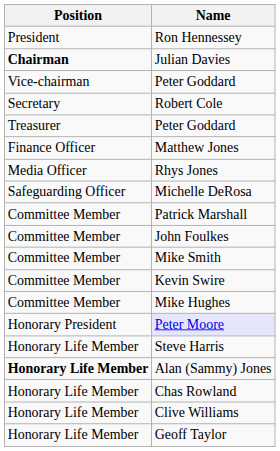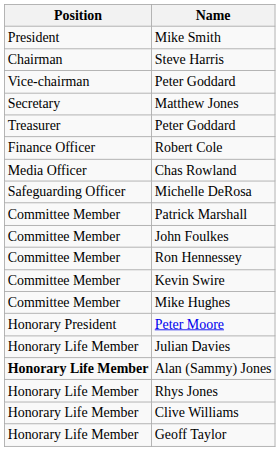(198, 37) Ron Hennessey -> (188, 37) Mike Smith
(38, 59) bold -> (35, 59) normal
(192, 59) Julian Davies -> (189, 59) Steve Harris
(189, 103) Robert Cole -> (197, 103) Matthew Jones
(197, 147) Matthew Jones -> (189, 147) Robert Cole
(186, 170) Rhys Jones -> (196, 170) Chas Rowland
(188, 258) Mike Smith -> (198, 258) Ron Hennessey
(189, 324) lavender background -> (189, 324) no background
(189, 346) Steve Harris -> (192, 346) Julian Davies
(196, 390) Chas Rowland -> (186, 390) Rhys Jones
